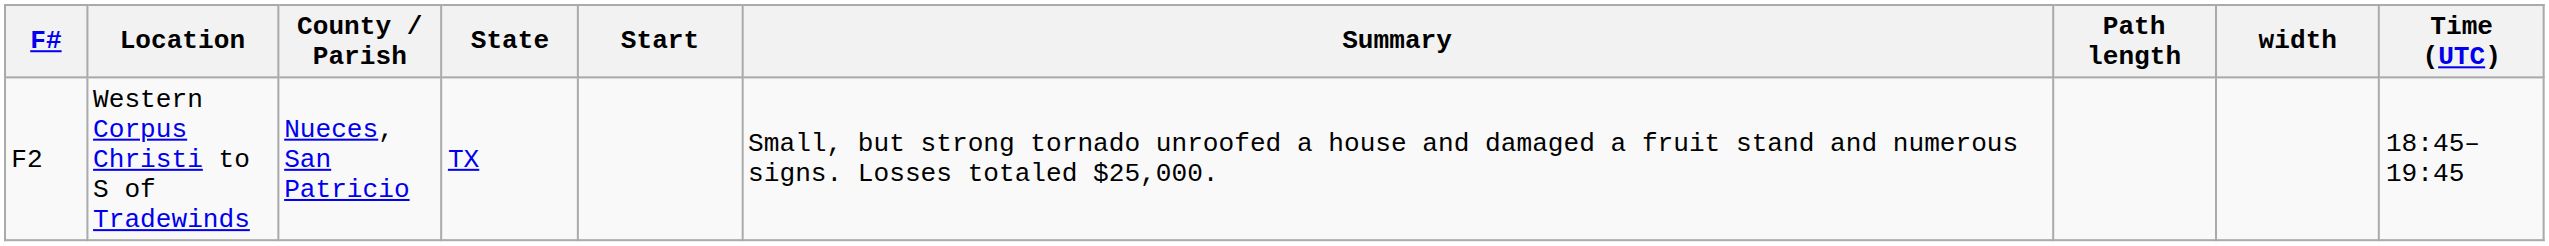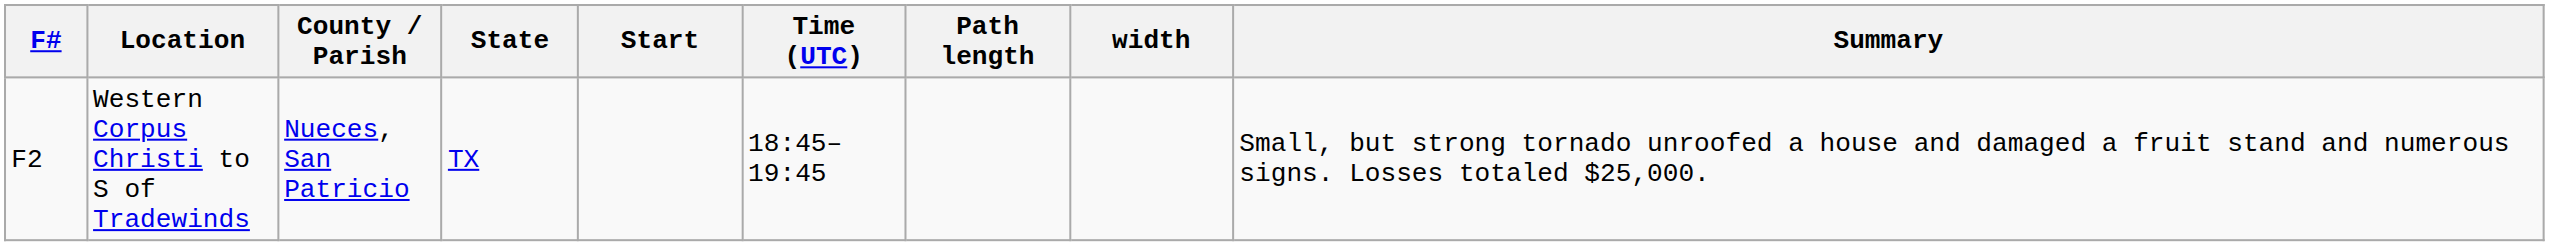columns swapped: (2462, 41) <-> (1397, 41)
